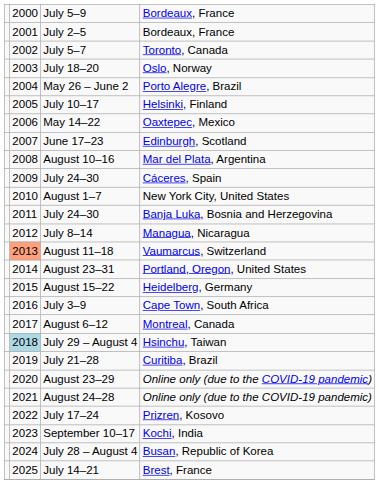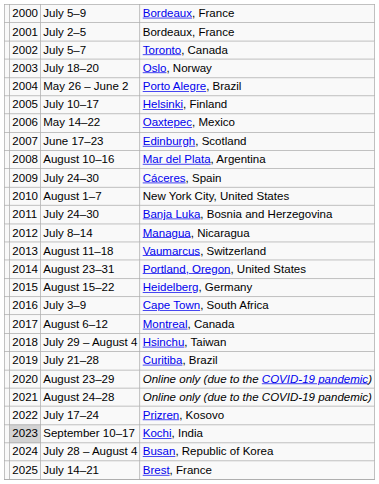(25, 251) lightsalmon background -> (25, 251) no background
(25, 342) lightblue background -> (25, 342) no background
(25, 433) no background -> (25, 433) lightgrey background
